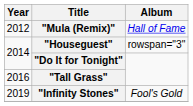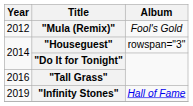(156, 28) Hall of Fame -> (156, 28) Fool's Gold
(156, 93) Fool's Gold -> (156, 93) Hall of Fame
